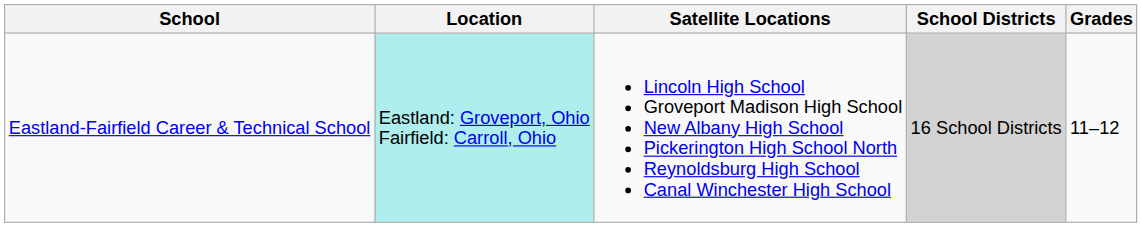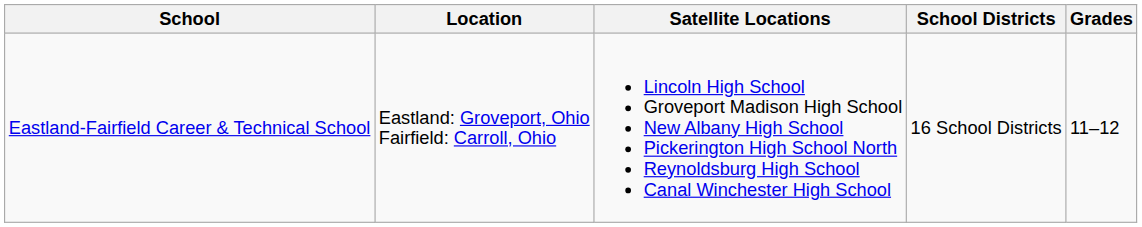(484, 127) paleturquoise background -> (484, 127) no background
(986, 127) lightgrey background -> (986, 127) no background
